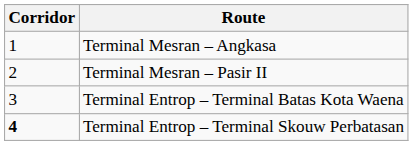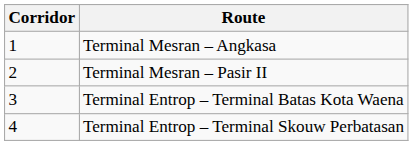(13, 126) bold -> (13, 126) normal
